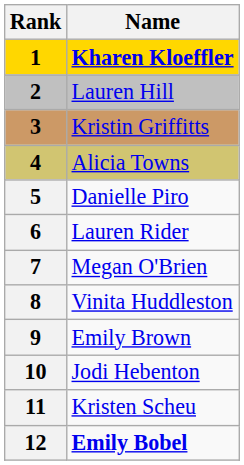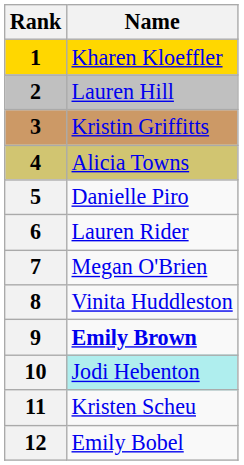(153, 57) bold -> (147, 57) normal
(131, 337) normal -> (134, 337) bold
(136, 372) no background -> (136, 372) paleturquoise background
(129, 442) bold -> (128, 442) normal
